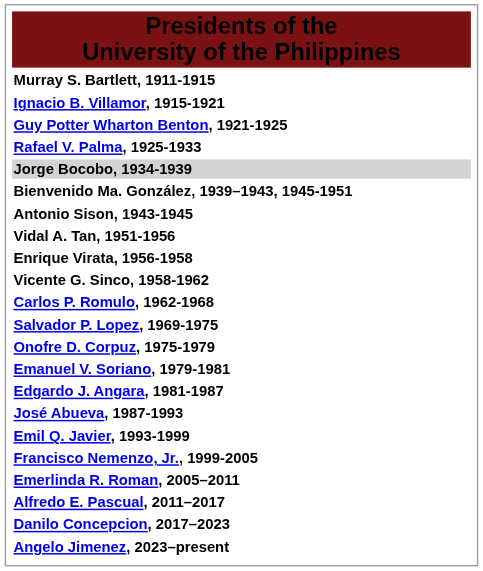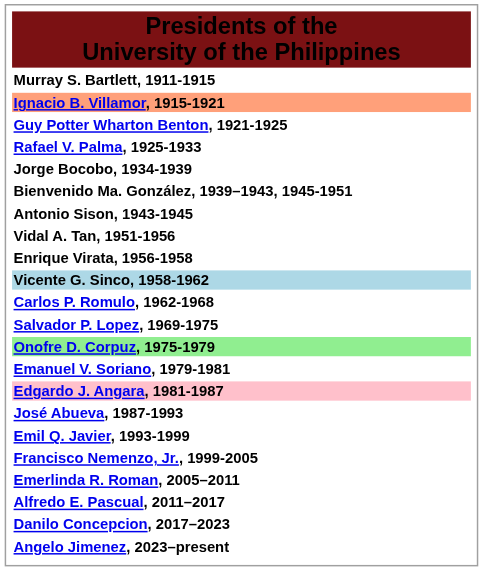(119, 102) no background -> (119, 102) lightsalmon background
(103, 169) lightgrey background -> (103, 169) no background
(111, 280) no background -> (111, 280) lightblue background
(114, 347) no background -> (114, 347) lightgreen background
(119, 391) no background -> (119, 391) pink background
